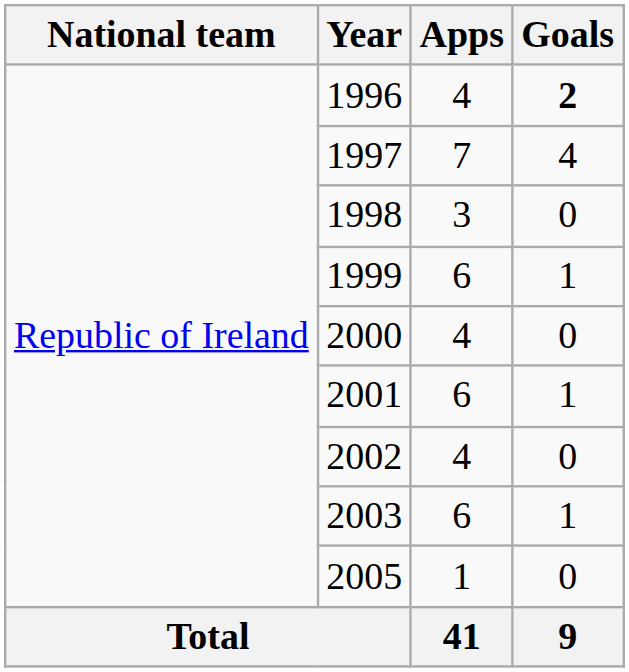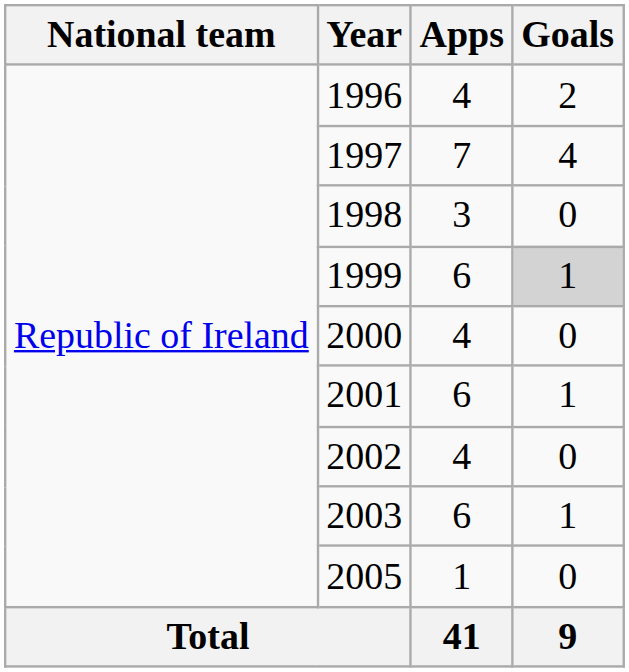(568, 94) bold -> (568, 94) normal
(568, 275) no background -> (568, 275) lightgrey background
